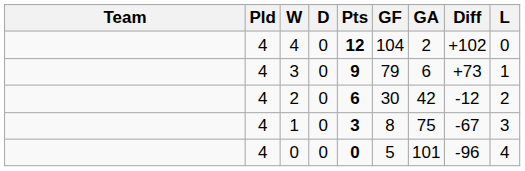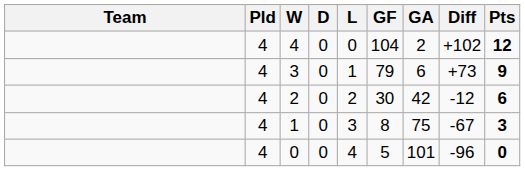columns swapped: (505, 17) <-> (355, 17)
